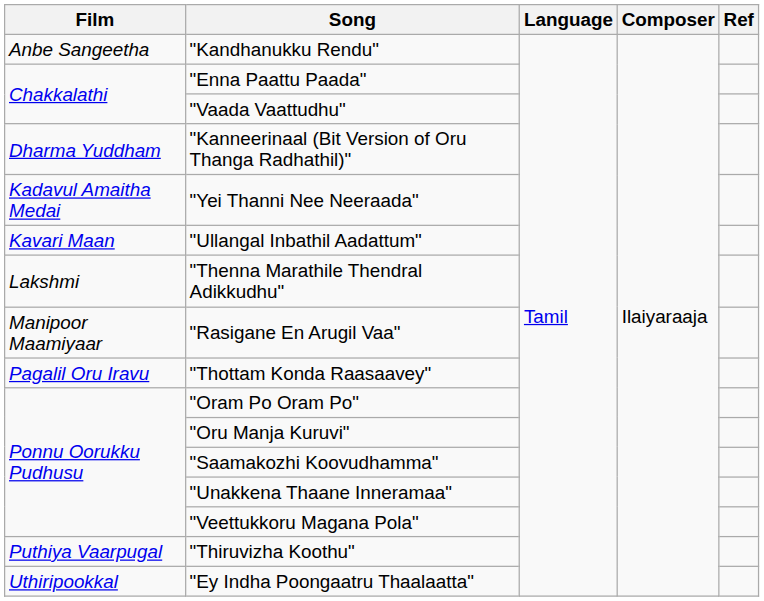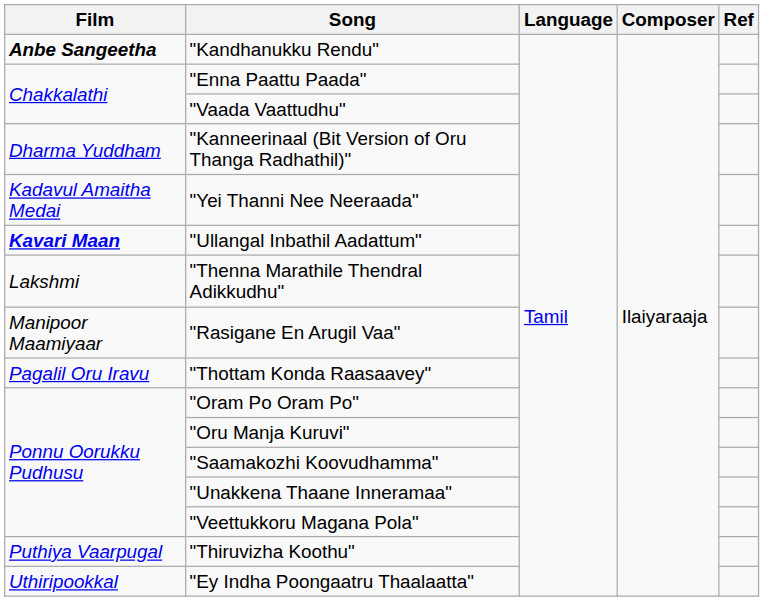(79, 50) normal -> (83, 50) bold
(62, 241) normal -> (64, 241) bold
